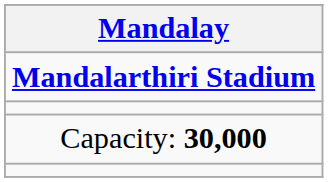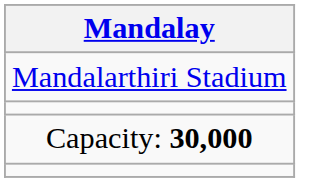(164, 76) bold -> (149, 76) normal
